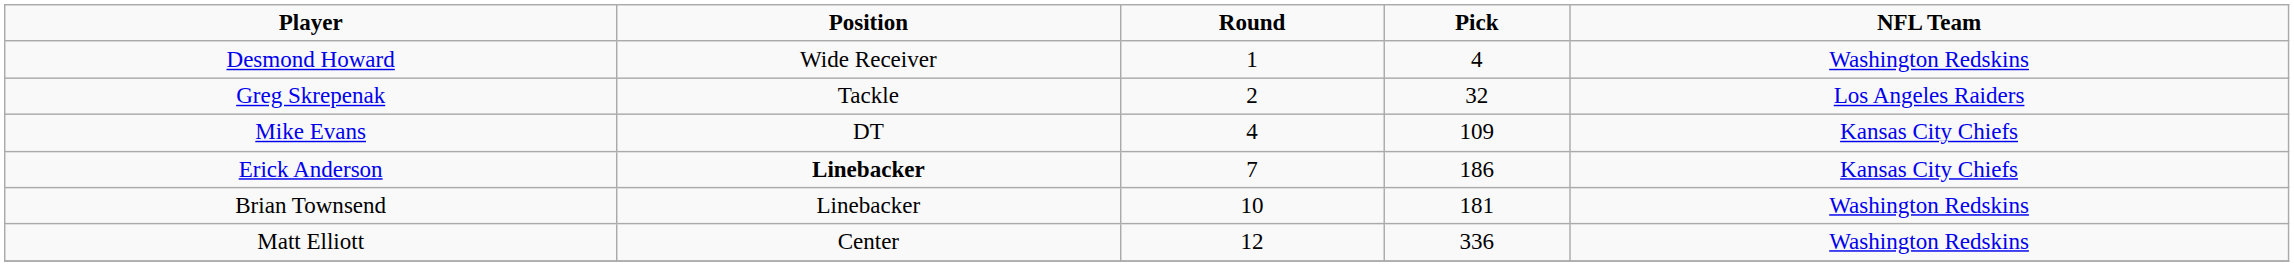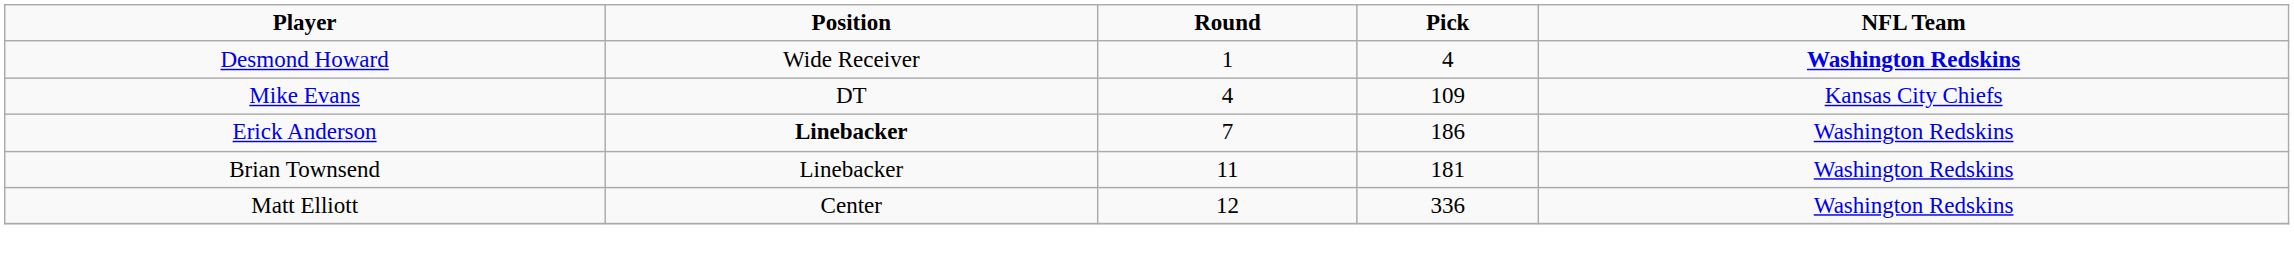(1929, 59) normal -> (1914, 59) bold
- row: (311, 95)
(1929, 168) Kansas City Chiefs -> (1914, 132) Washington Redskins
(1252, 205) 10 -> (1227, 168) 11
